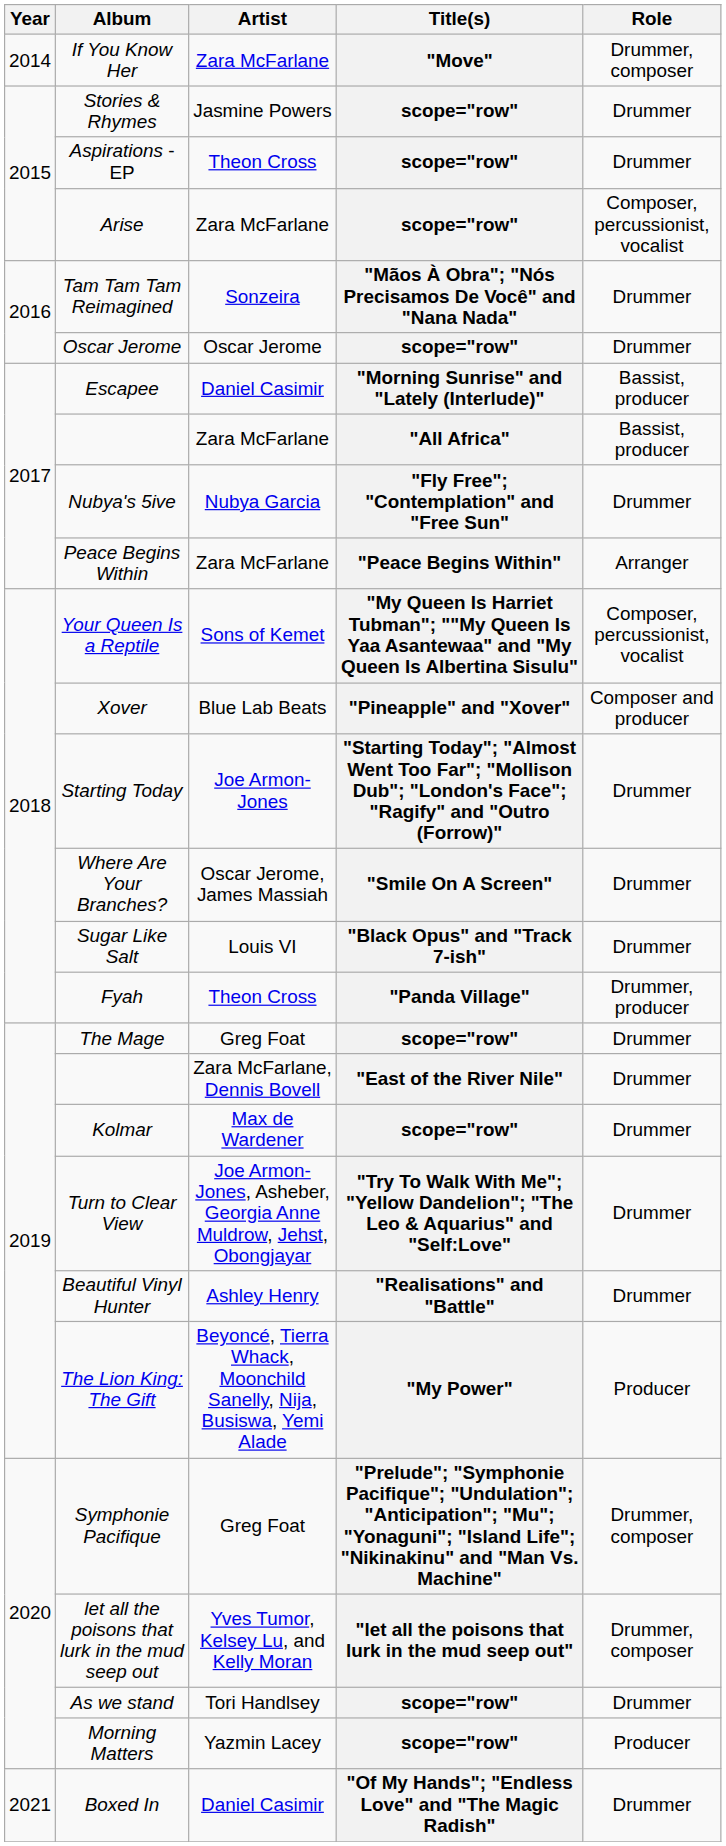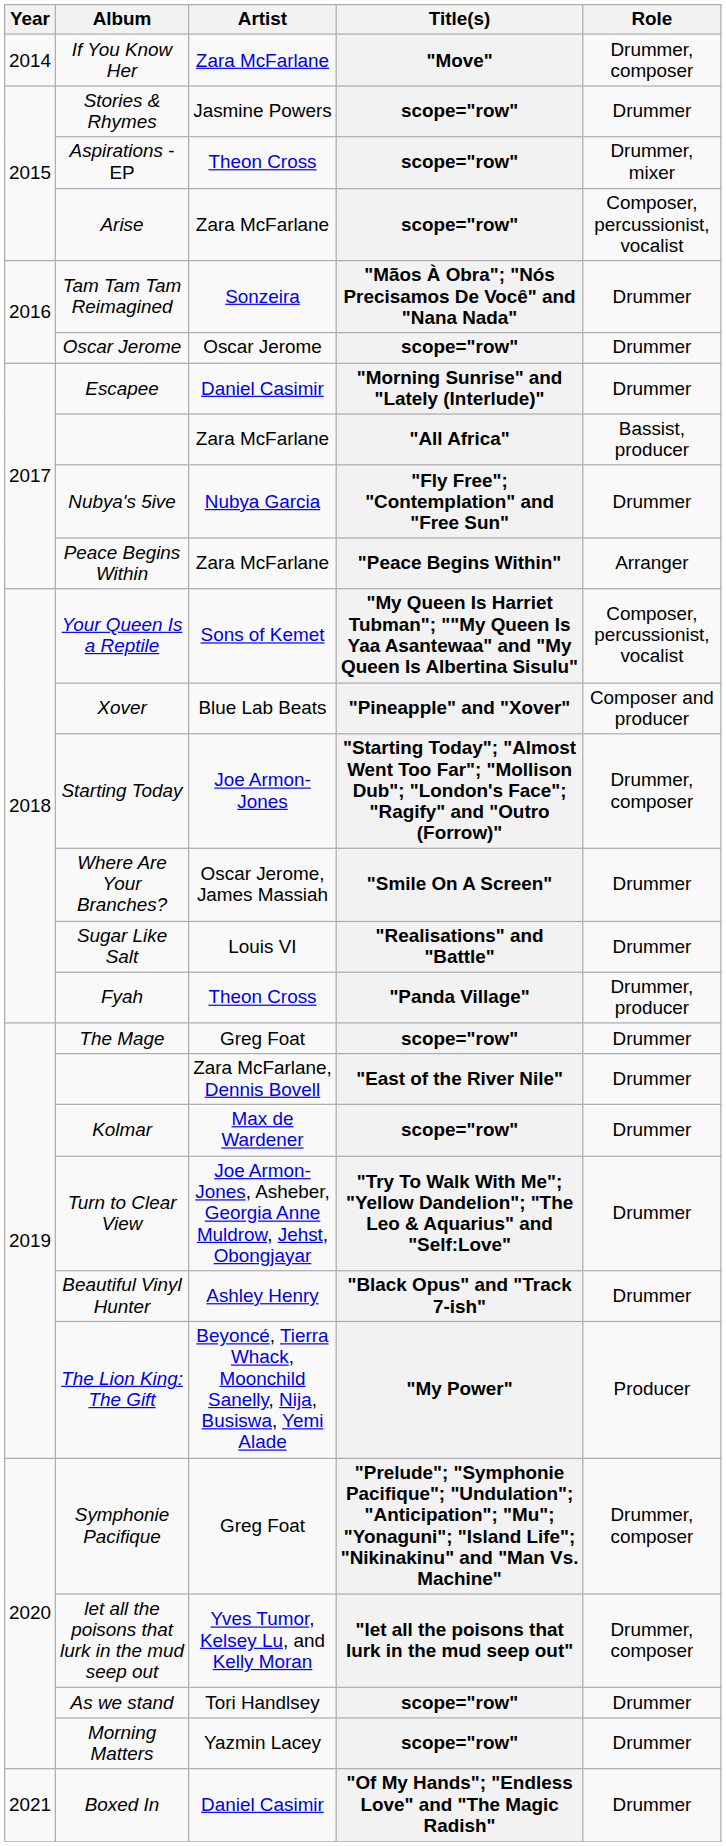(652, 162) Drummer -> (652, 162) Drummer, mixer
(652, 388) Bassist, producer -> (652, 388) Drummer
(652, 791) Drummer -> (652, 791) Drummer, composer
(460, 946) "Black Opus" and "Track 7-ish" -> (460, 946) "Realisations" and "Battle"
(460, 1296) "Realisations" and "Battle" -> (460, 1296) "Black Opus" and "Track 7-ish"
(652, 1743) Producer -> (652, 1743) Drummer
